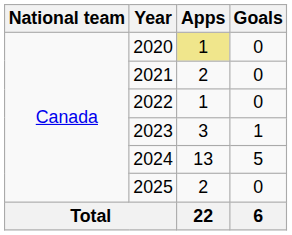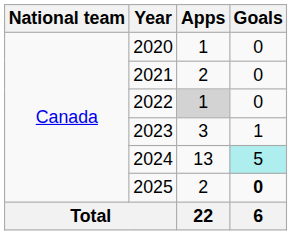(203, 46) khaki background -> (203, 46) no background
(203, 103) no background -> (203, 103) lightgrey background
(258, 159) no background -> (258, 159) paleturquoise background
(258, 187) normal -> (258, 187) bold
